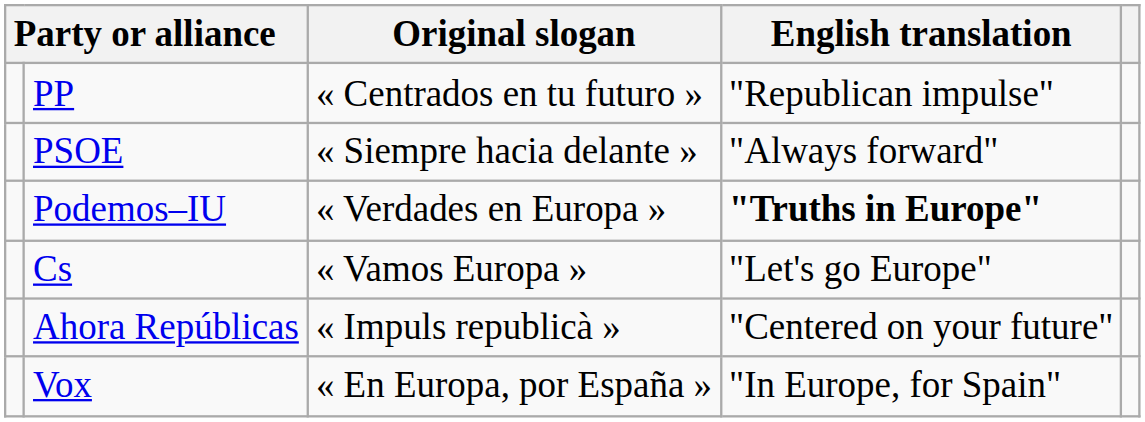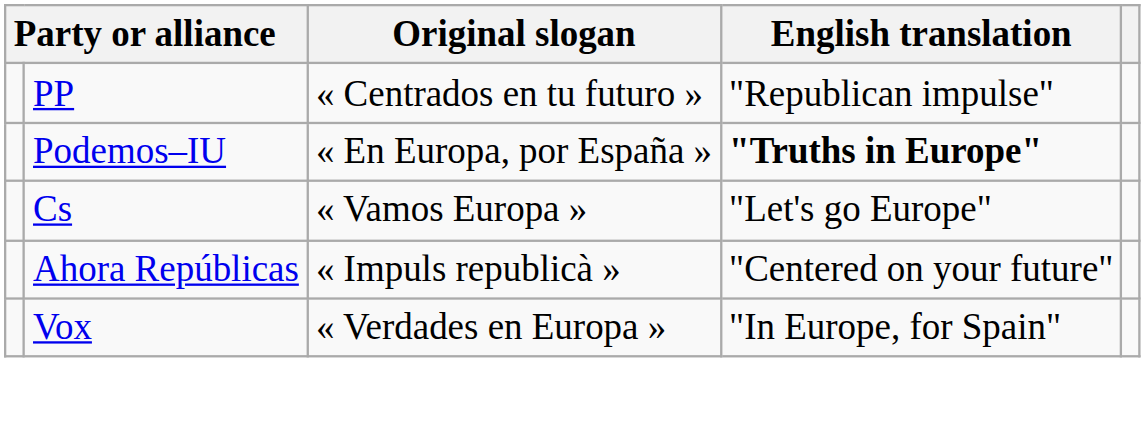- row: (78, 151)
(491, 209) « Verdades en Europa » -> (514, 151) « En Europa, por España »
(514, 385) « En Europa, por España » -> (491, 326) « Verdades en Europa »
